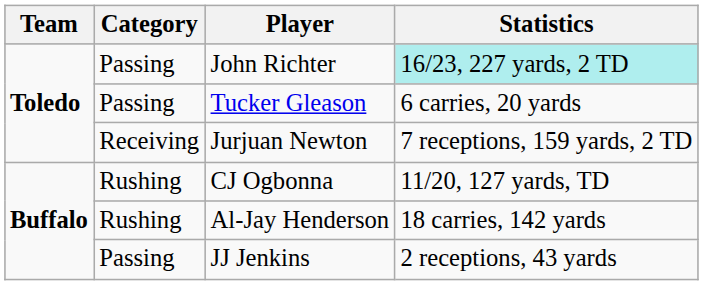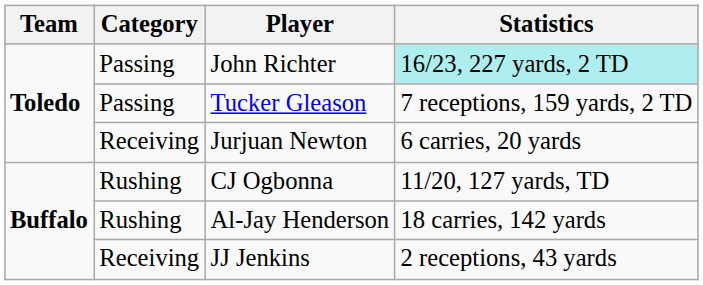(491, 102) 6 carries, 20 yards -> (546, 102) 7 receptions, 159 yards, 2 TD
(546, 141) 7 receptions, 159 yards, 2 TD -> (491, 141) 6 carries, 20 yards
(137, 259) Passing -> (149, 259) Receiving
